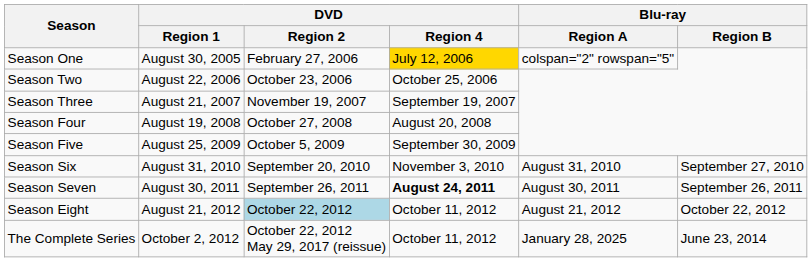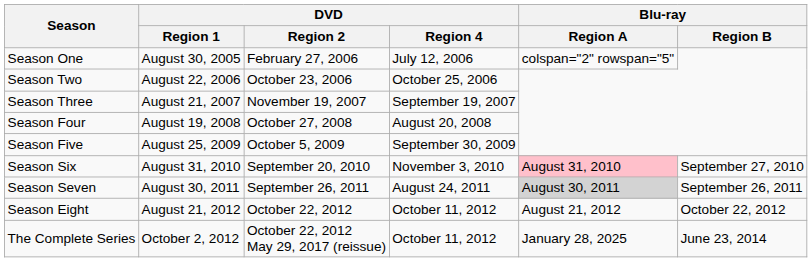(433, 58) gold background -> (433, 58) no background
(571, 166) no background -> (571, 166) pink background
(444, 187) bold -> (441, 187) normal
(571, 187) no background -> (571, 187) lightgrey background
(299, 209) lightblue background -> (299, 209) no background
